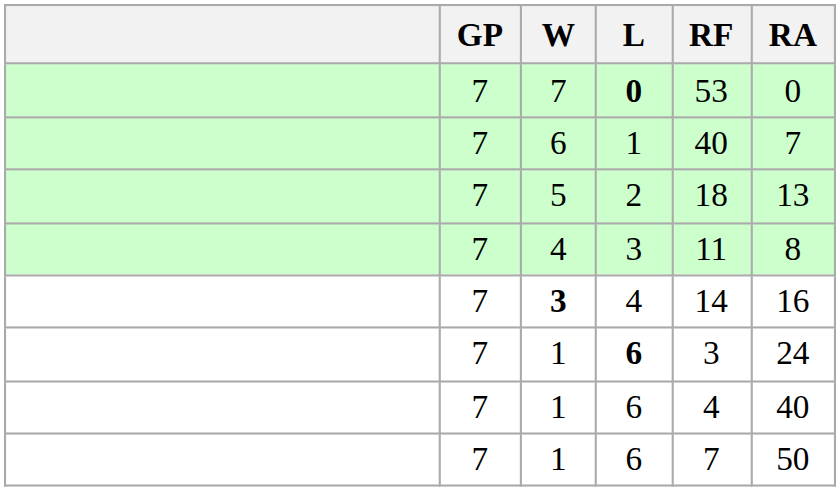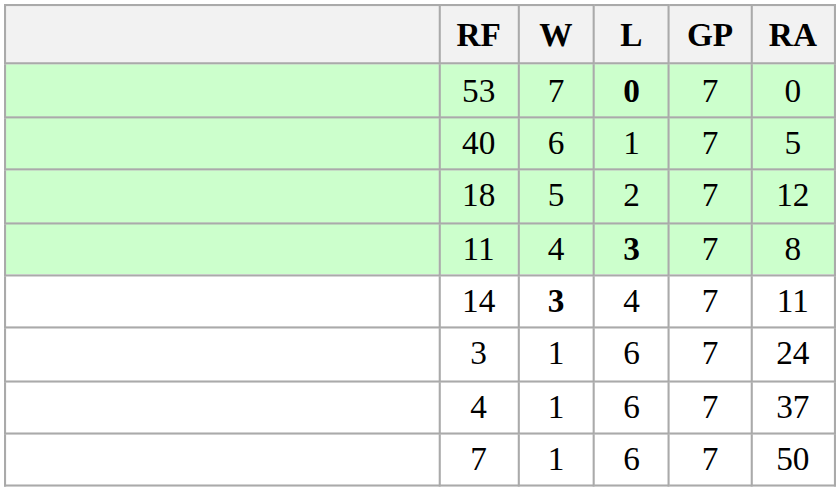columns swapped: (480, 34) <-> (711, 34)
(793, 142) 7 -> (793, 142) 5
(793, 195) 13 -> (793, 195) 12
(634, 248) normal -> (631, 248) bold
(793, 301) 16 -> (793, 301) 11
(634, 353) bold -> (631, 353) normal
(793, 406) 40 -> (793, 406) 37
